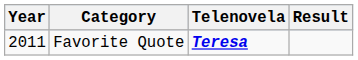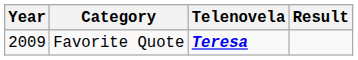(27, 43) 2011 -> (27, 43) 2009
